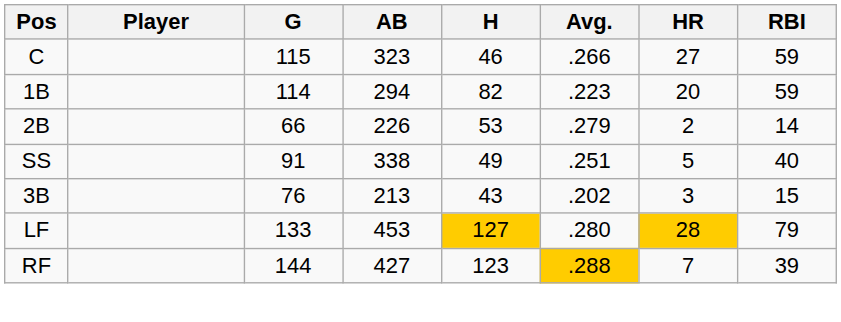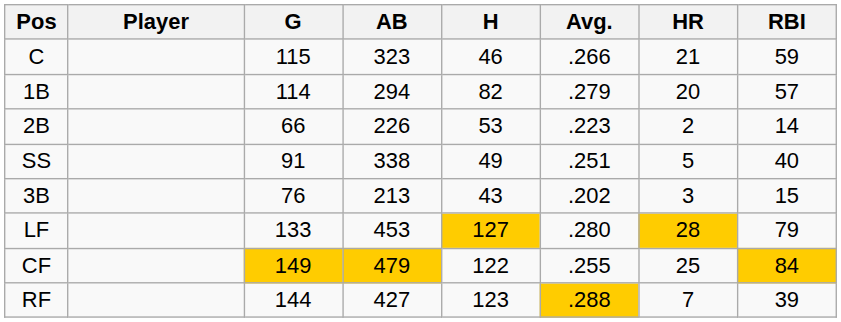(688, 56) 27 -> (688, 56) 21
(589, 91) .223 -> (589, 91) .279
(787, 91) 59 -> (787, 91) 57
(589, 126) .279 -> (589, 126) .223
+ row: (36, 265)
